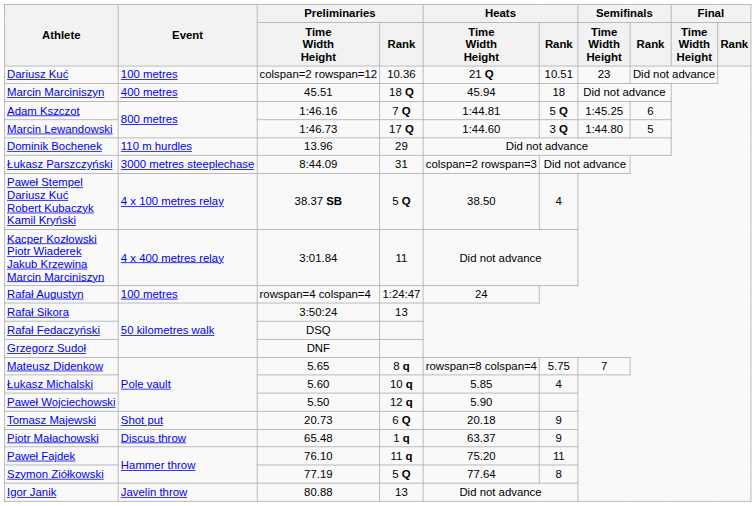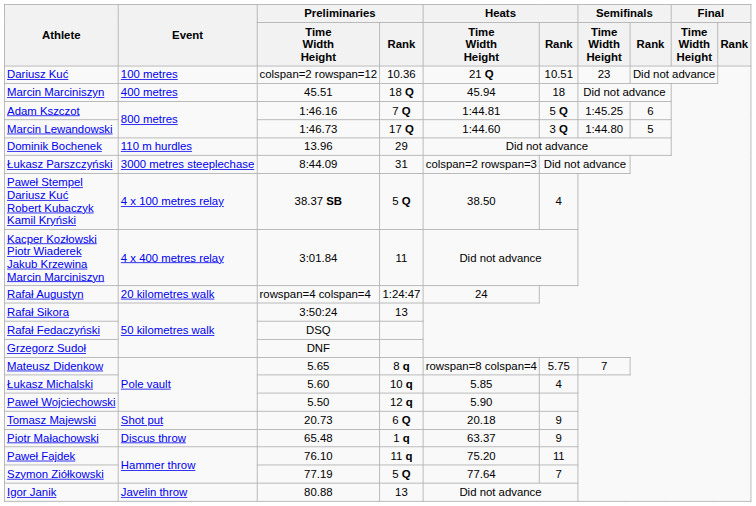(149, 295) 100 metres -> (168, 295) 20 kilometres walk
(559, 474) 8 -> (559, 474) 7
